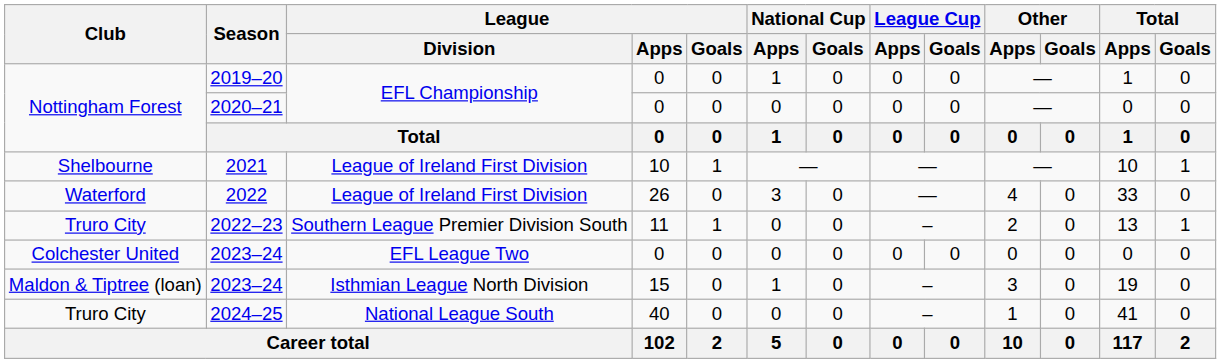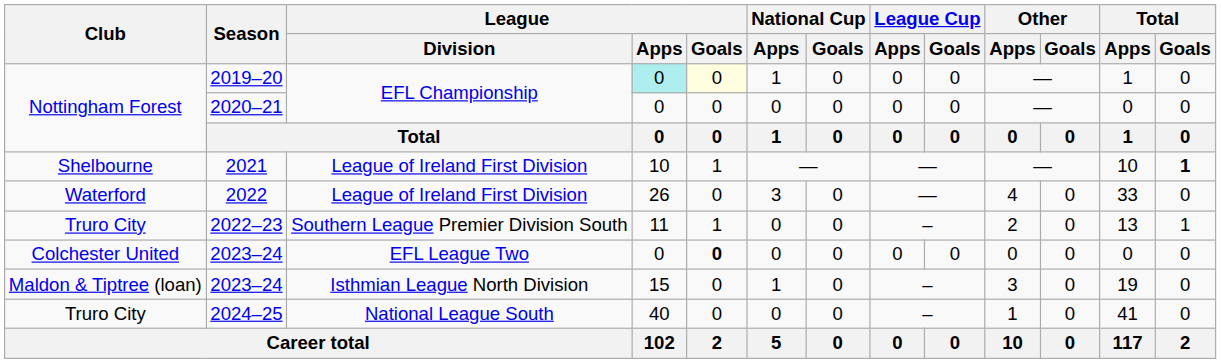(659, 78) no background -> (659, 78) paleturquoise background
(717, 78) no background -> (717, 78) lightyellow background
(1185, 166) normal -> (1185, 166) bold
(717, 254) normal -> (717, 254) bold
